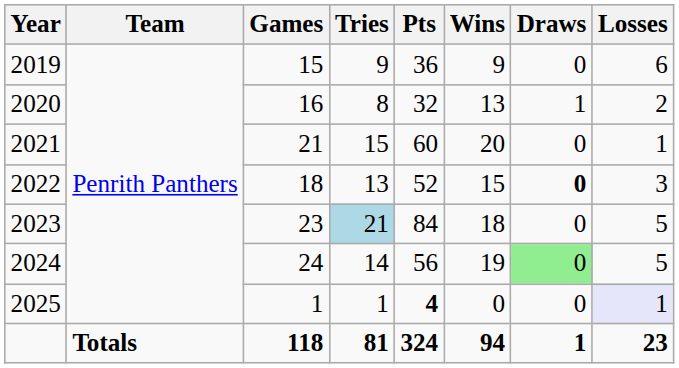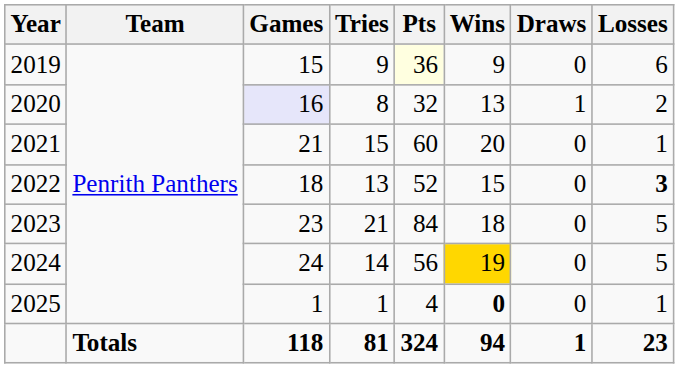(426, 64) no background -> (426, 64) lightyellow background
(311, 104) no background -> (311, 104) lavender background
(580, 183) bold -> (580, 183) normal
(661, 183) normal -> (661, 183) bold
(376, 223) lightblue background -> (376, 223) no background
(492, 263) no background -> (492, 263) gold background
(580, 263) lightgreen background -> (580, 263) no background
(432, 303) bold -> (432, 303) normal
(499, 303) normal -> (499, 303) bold
(661, 303) lavender background -> (661, 303) no background
